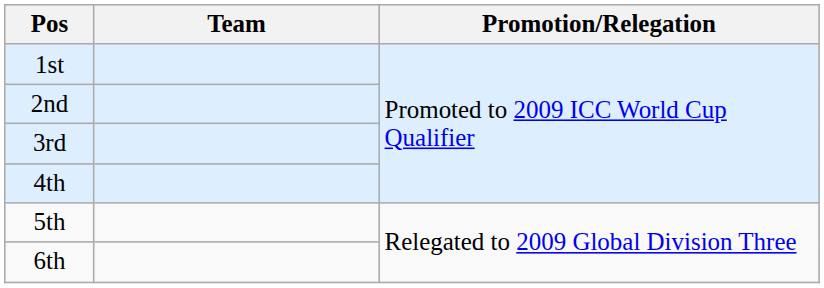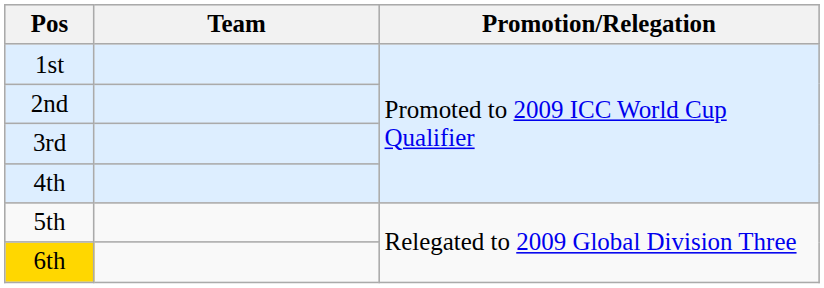(50, 261) no background -> (50, 261) gold background
